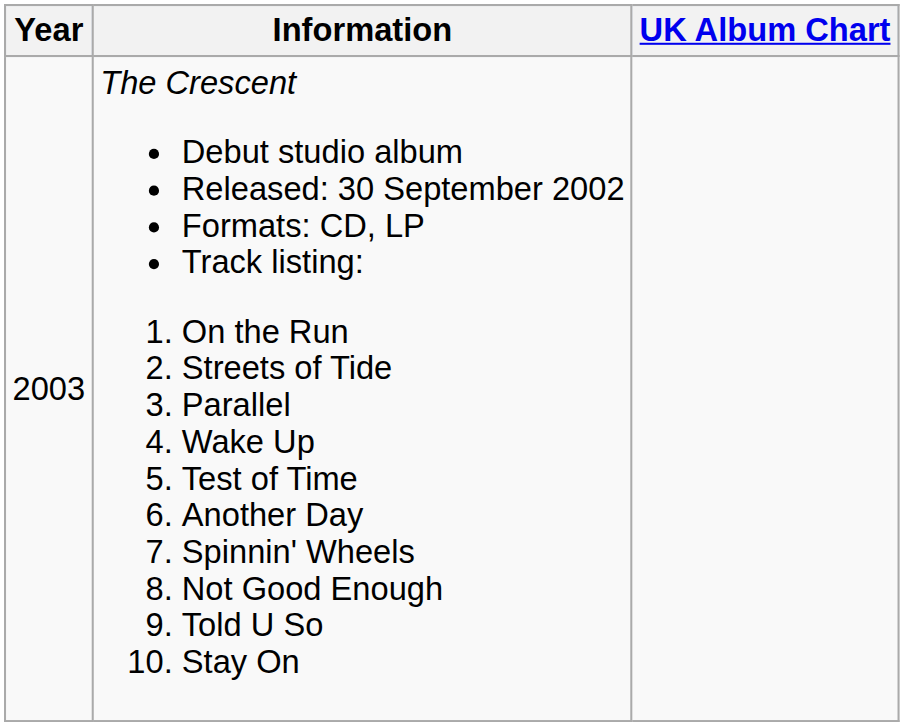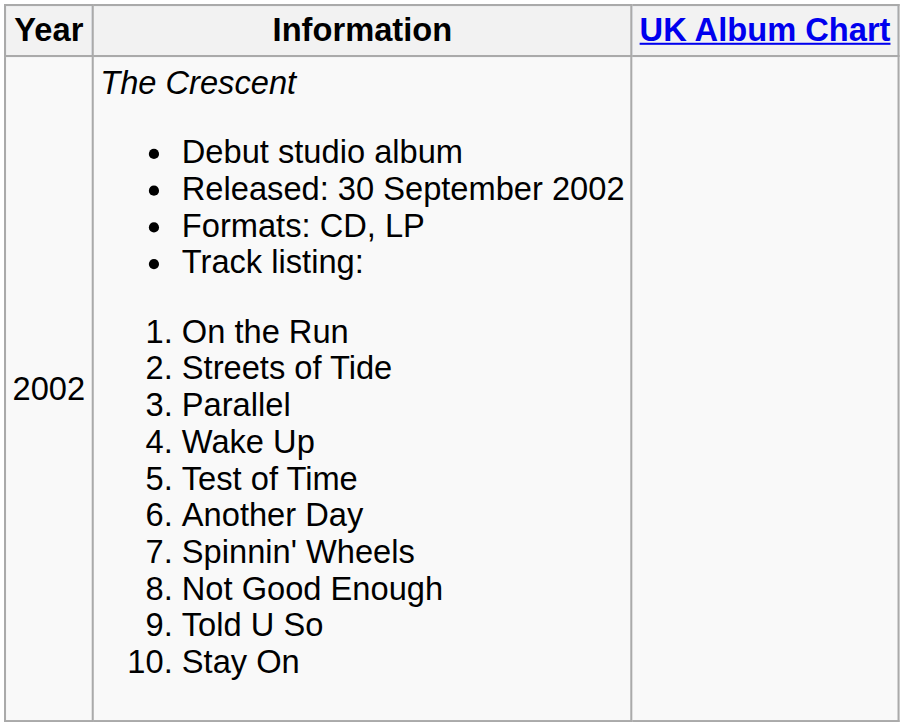(49, 388) 2003 -> (49, 388) 2002
